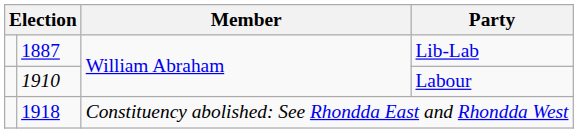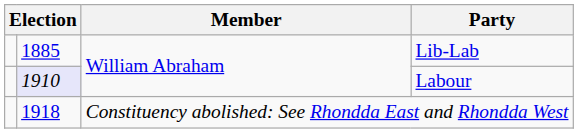(41, 50) 1887 -> (41, 50) 1885
(41, 81) no background -> (41, 81) lavender background
